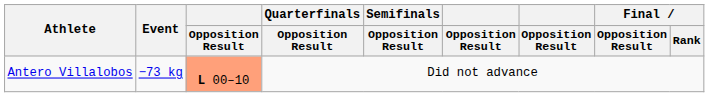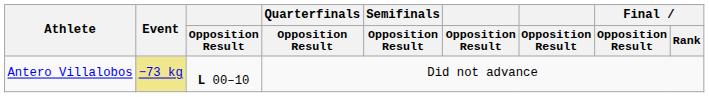(161, 73) no background -> (161, 73) khaki background
(224, 81) lightsalmon background -> (224, 81) no background
